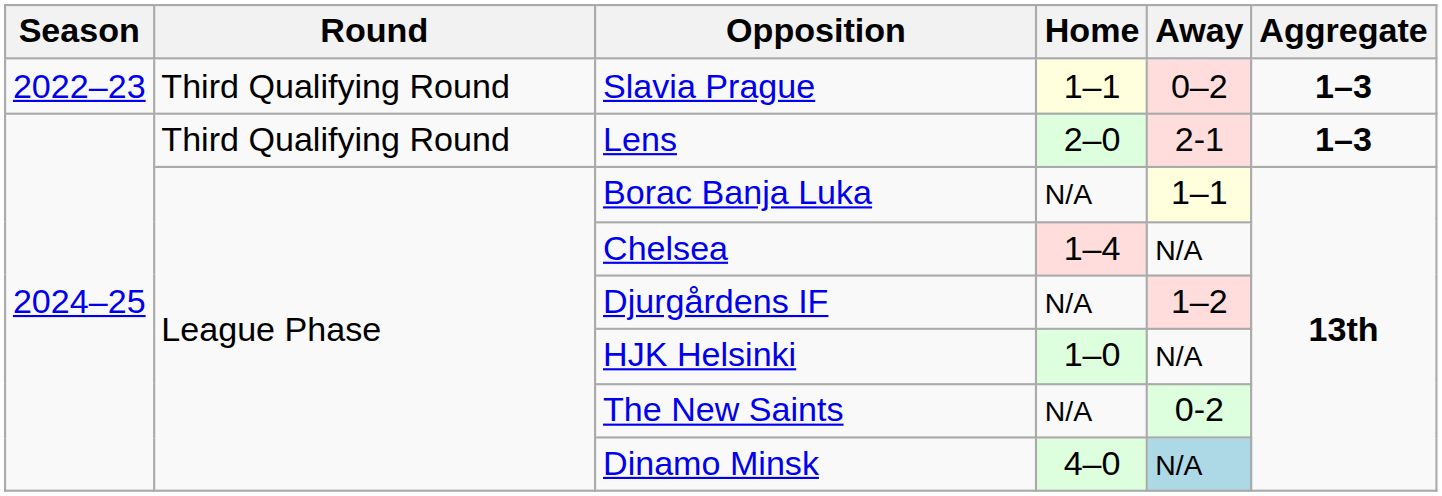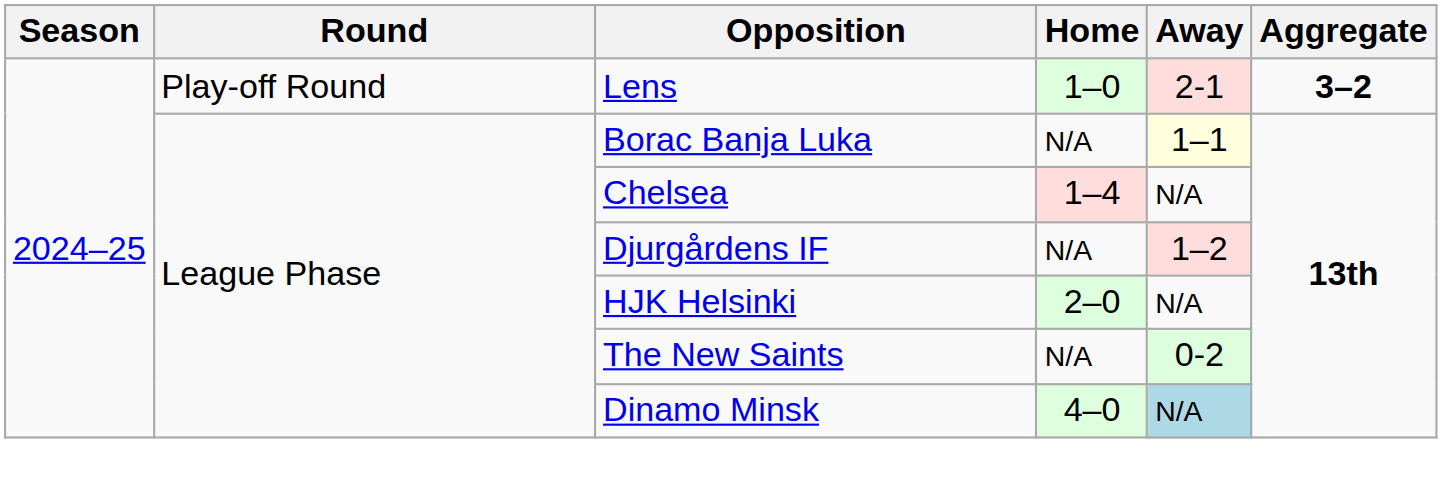- row: (709, 85)
(336, 139) Third Qualifying Round -> (274, 85) Play-off Round
(1092, 139) 2–0 -> (1092, 85) 1–0
(1344, 139) 1–3 -> (1344, 85) 3–2
(1092, 355) 1–0 -> (1092, 301) 2–0
